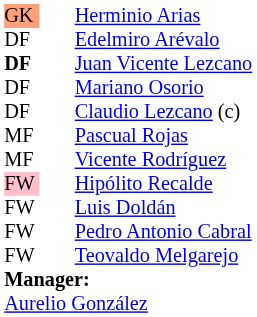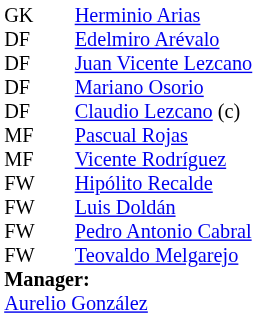(19, 15) lightsalmon background -> (19, 15) no background
(18, 63) bold -> (17, 63) normal
(19, 183) pink background -> (19, 183) no background
